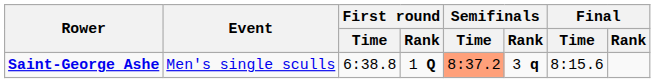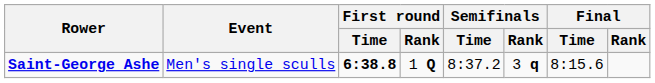(370, 65) normal -> (370, 65) bold
(474, 65) lightsalmon background -> (474, 65) no background
